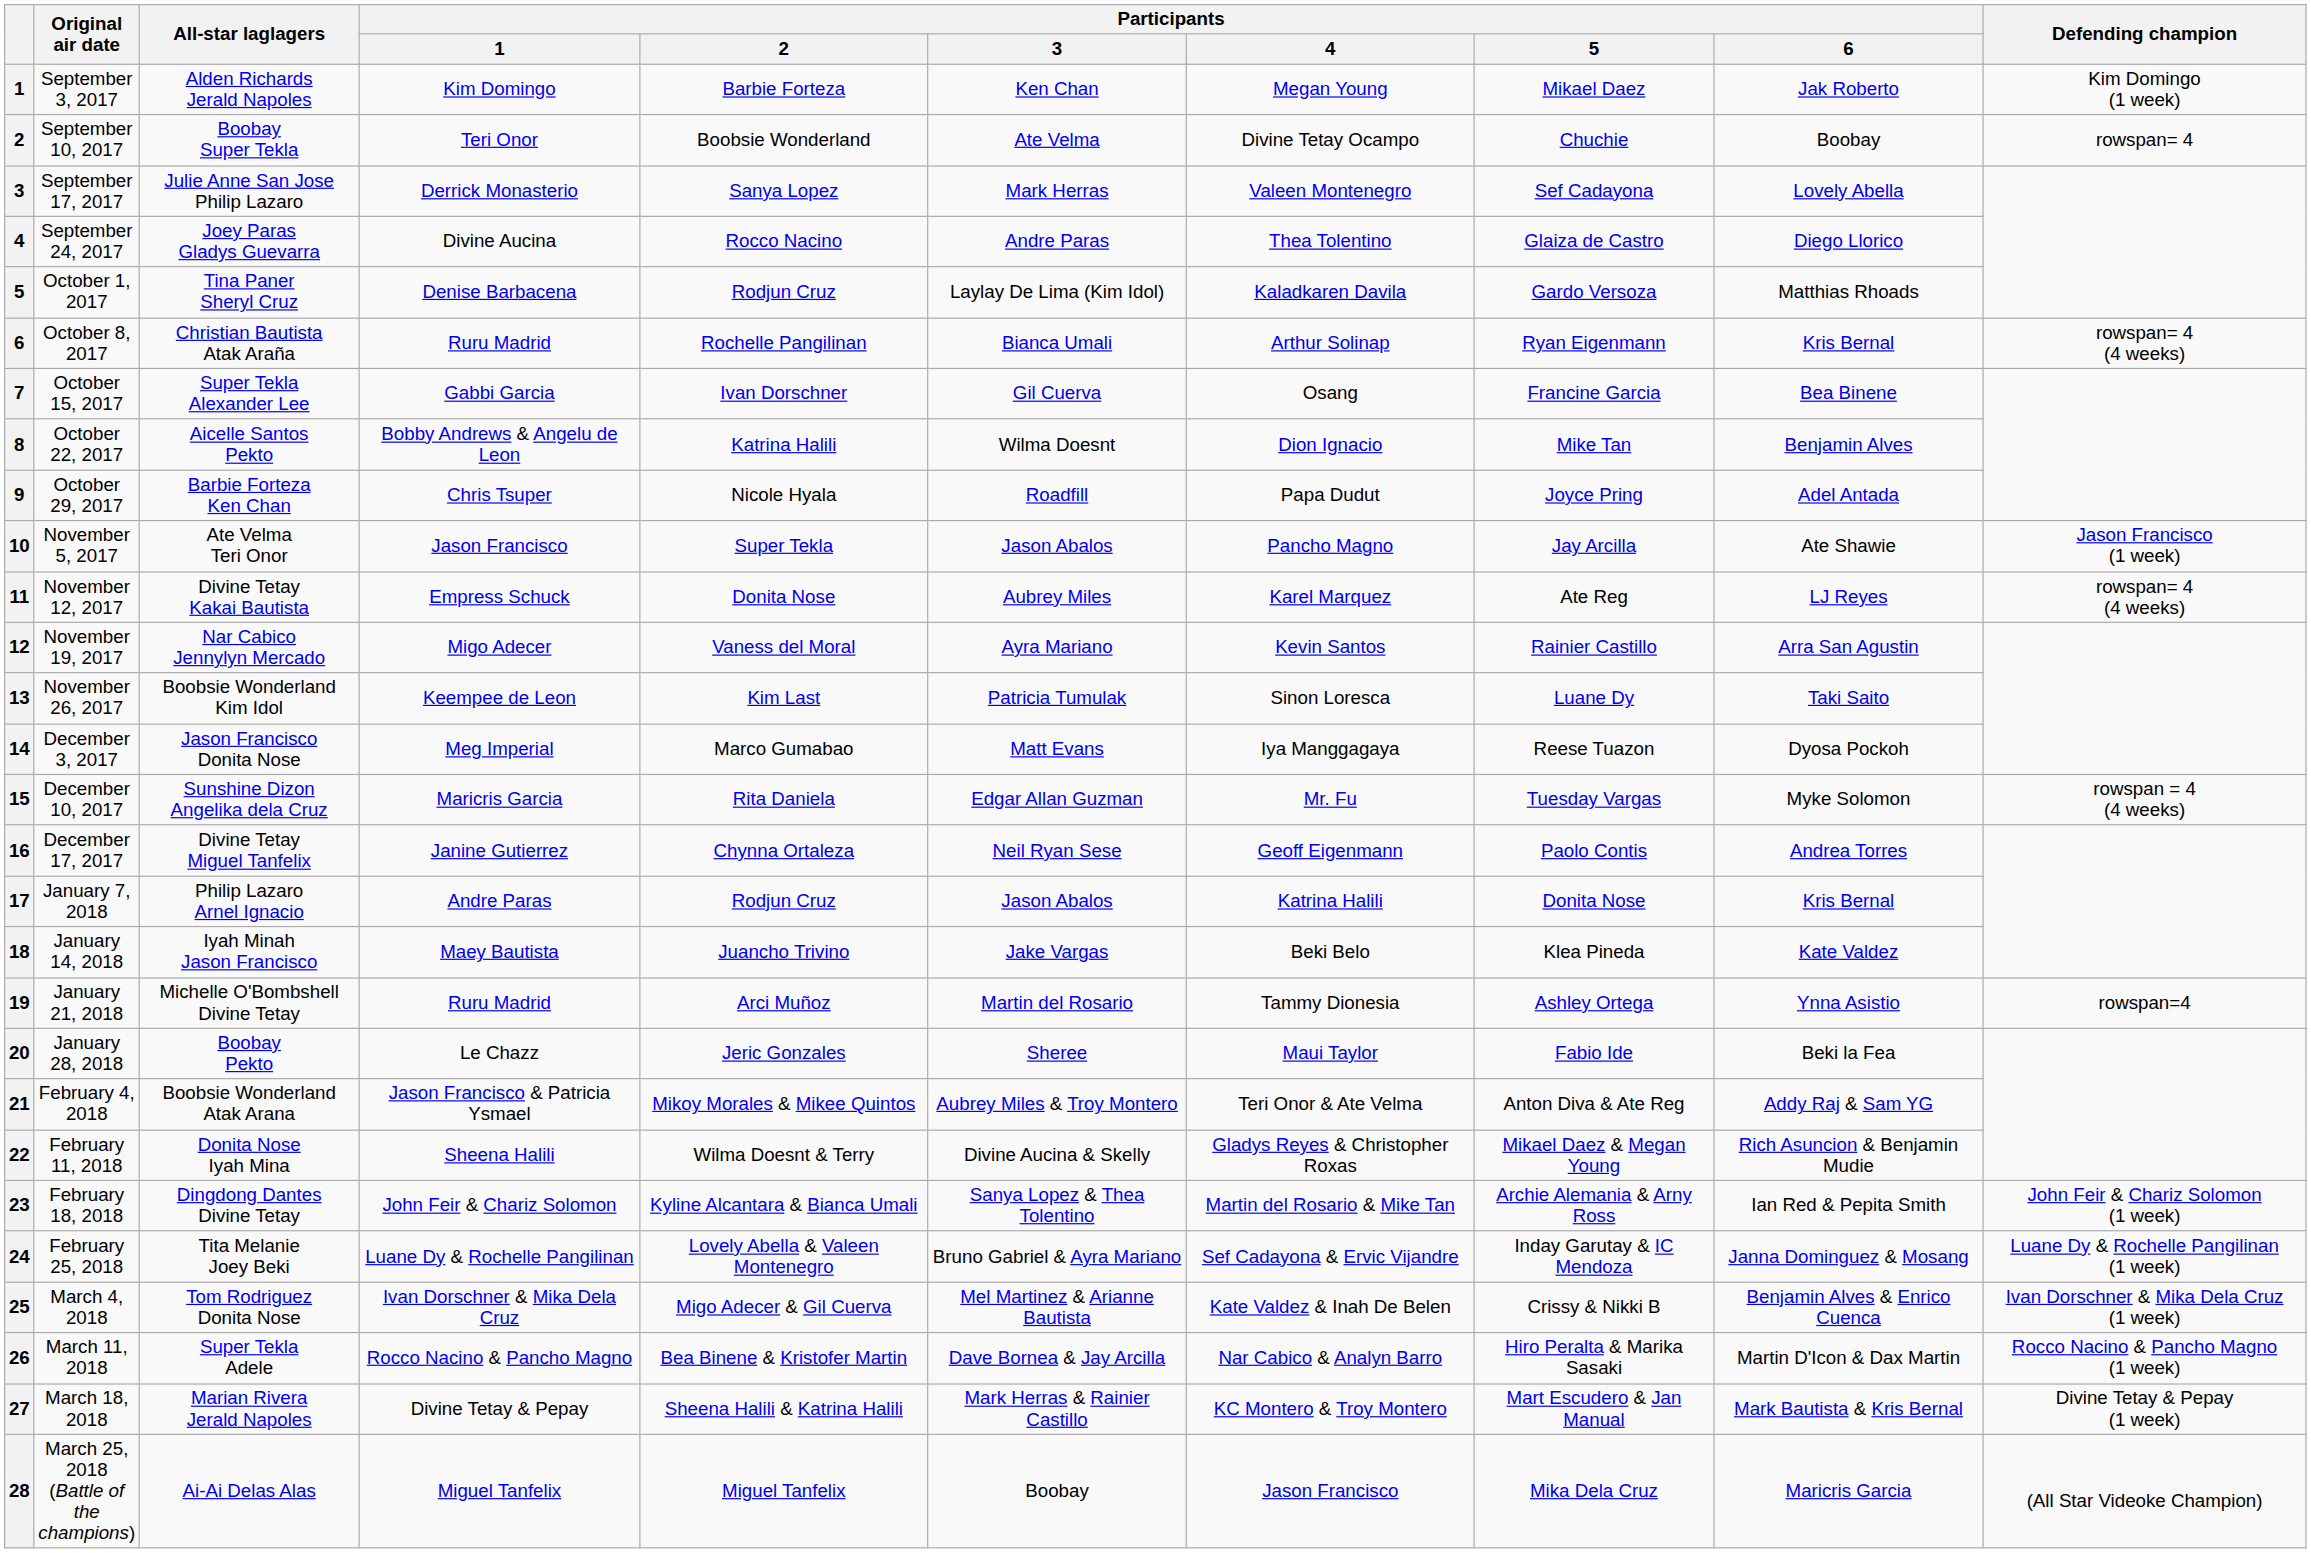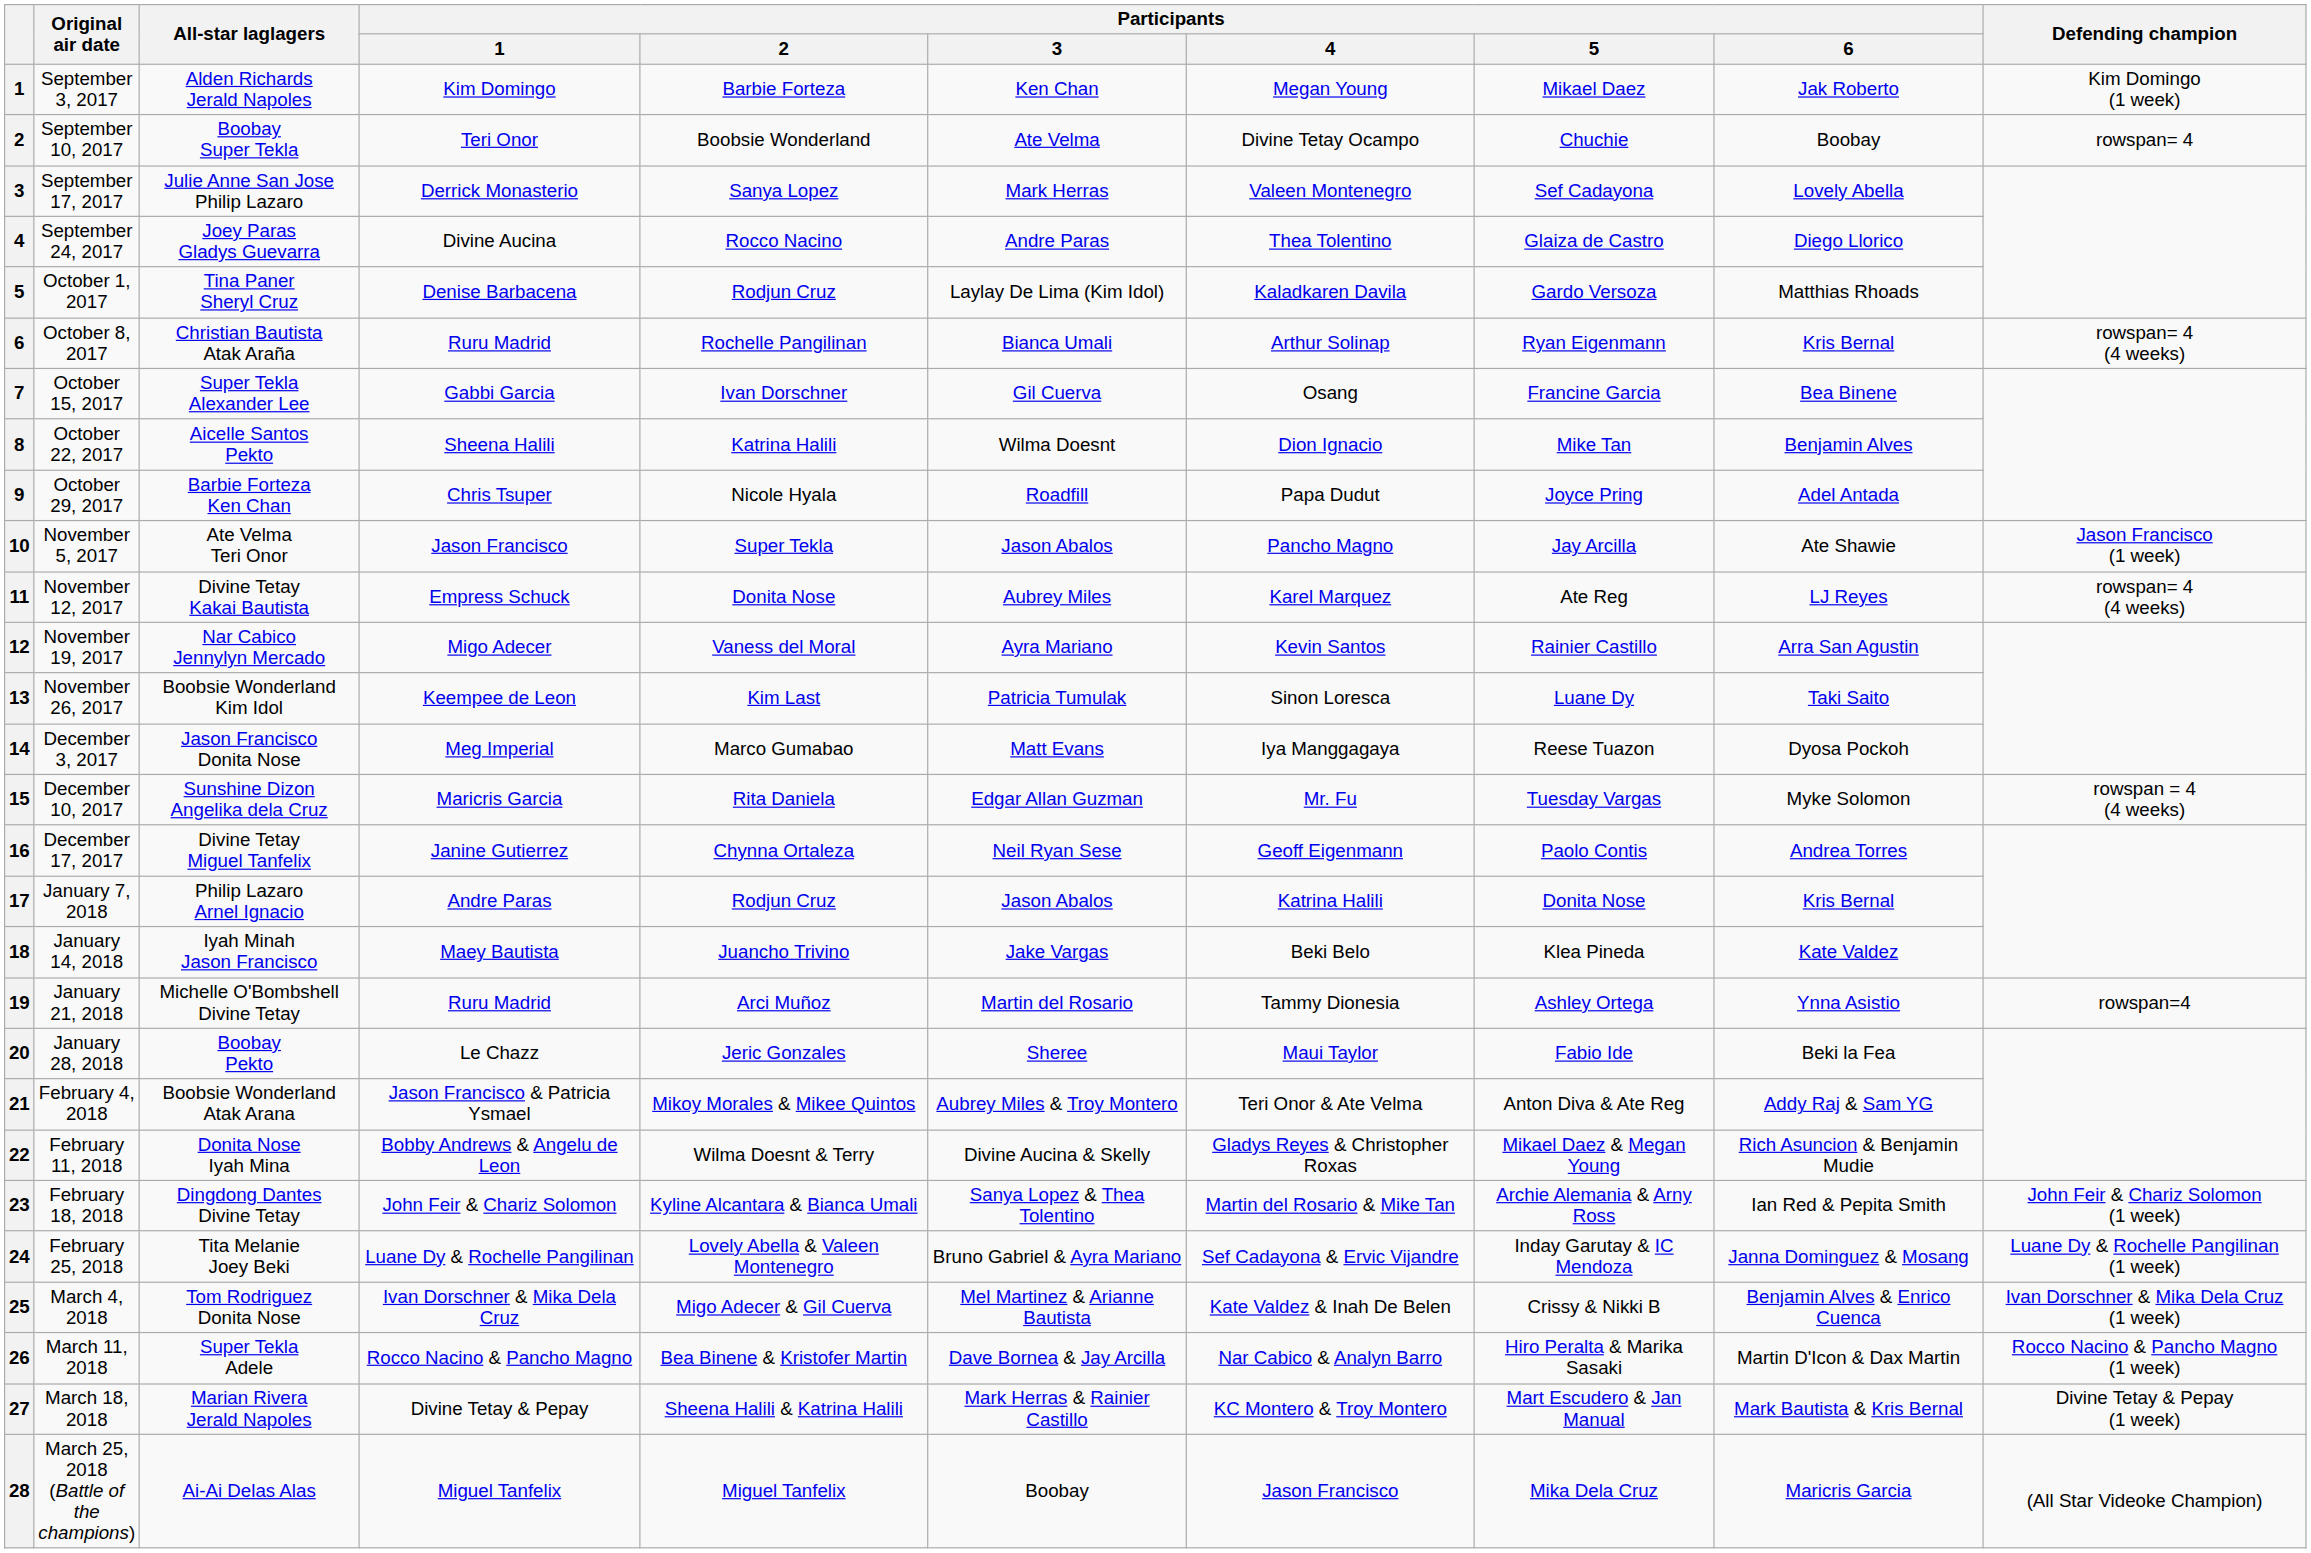(499, 444) Bobby Andrews & Angelu de Leon -> (499, 444) Sheena Halili
(499, 1154) Sheena Halili -> (499, 1154) Bobby Andrews & Angelu de Leon
